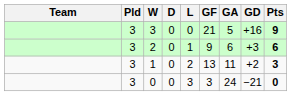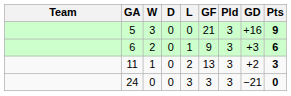columns swapped: (133, 13) <-> (230, 13)
